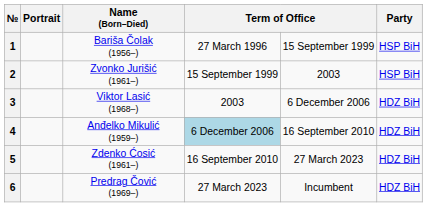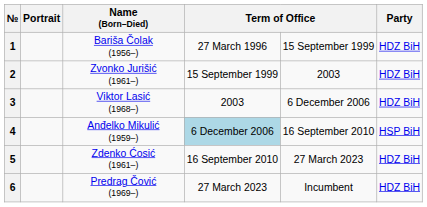(399, 46) HSP BiH -> (399, 46) HDZ BiH
(399, 74) HSP BiH -> (399, 74) HDZ BiH
(399, 131) HDZ BiH -> (399, 131) HSP BiH
